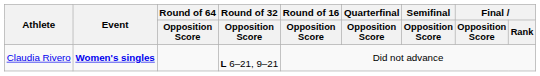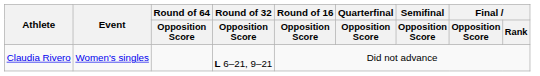(115, 58) bold -> (112, 58) normal
